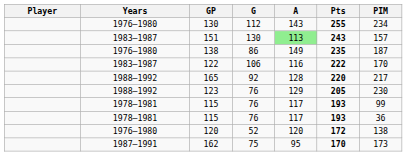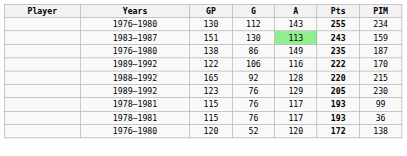(381, 38) 157 -> (381, 38) 159
(135, 64) 1983–1987 -> (135, 64) 1989–1992
(381, 78) 217 -> (381, 78) 215
(135, 91) 1988–1992 -> (135, 91) 1989–1992
- row: (211, 144)
